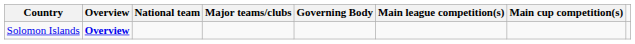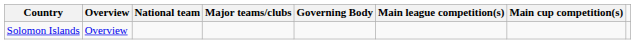(107, 30) bold -> (106, 30) normal
